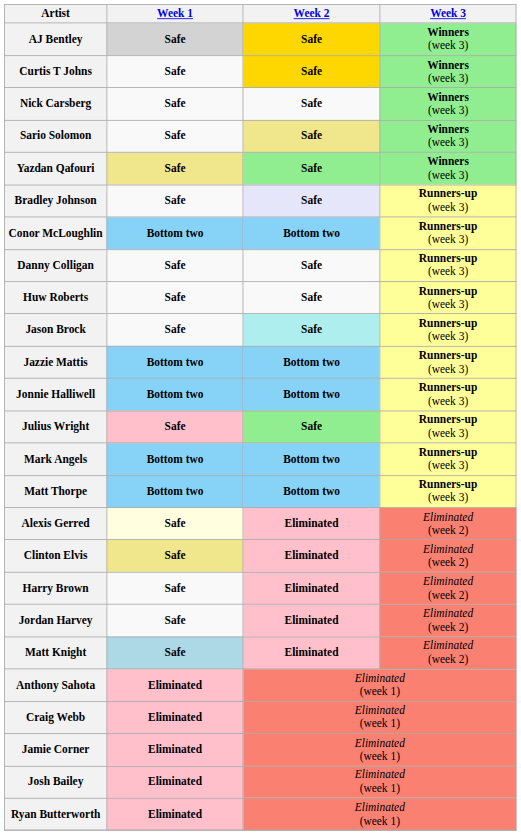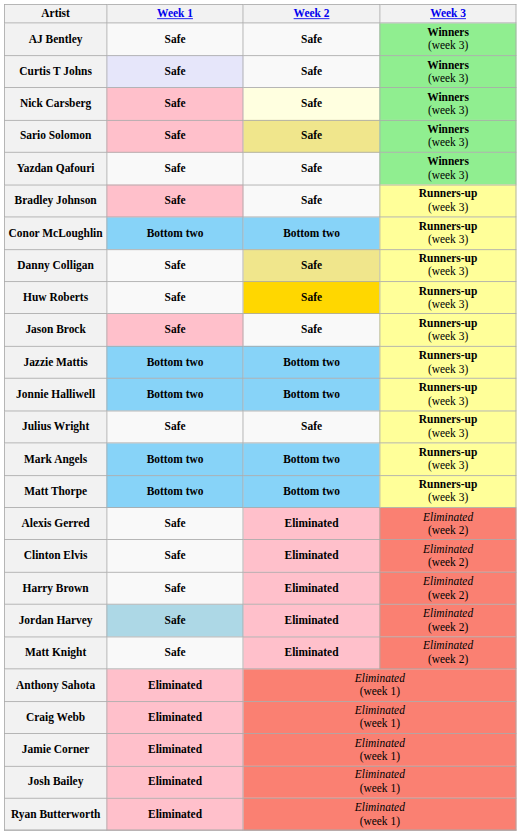(175, 39) lightgrey background -> (175, 39) no background
(312, 39) gold background -> (312, 39) no background
(175, 71) no background -> (175, 71) lavender background
(312, 71) gold background -> (312, 71) no background
(175, 103) no background -> (175, 103) pink background
(312, 103) no background -> (312, 103) lightyellow background
(175, 135) no background -> (175, 135) pink background
(175, 168) khaki background -> (175, 168) no background
(312, 168) lightgreen background -> (312, 168) no background
(175, 200) no background -> (175, 200) pink background
(312, 200) lavender background -> (312, 200) no background
(312, 265) no background -> (312, 265) khaki background
(312, 297) no background -> (312, 297) gold background
(175, 329) no background -> (175, 329) pink background
(312, 329) paleturquoise background -> (312, 329) no background
(175, 426) pink background -> (175, 426) no background
(312, 426) lightgreen background -> (312, 426) no background
(175, 523) lightyellow background -> (175, 523) no background
(175, 555) khaki background -> (175, 555) no background
(175, 620) no background -> (175, 620) lightblue background
(175, 652) lightblue background -> (175, 652) no background
